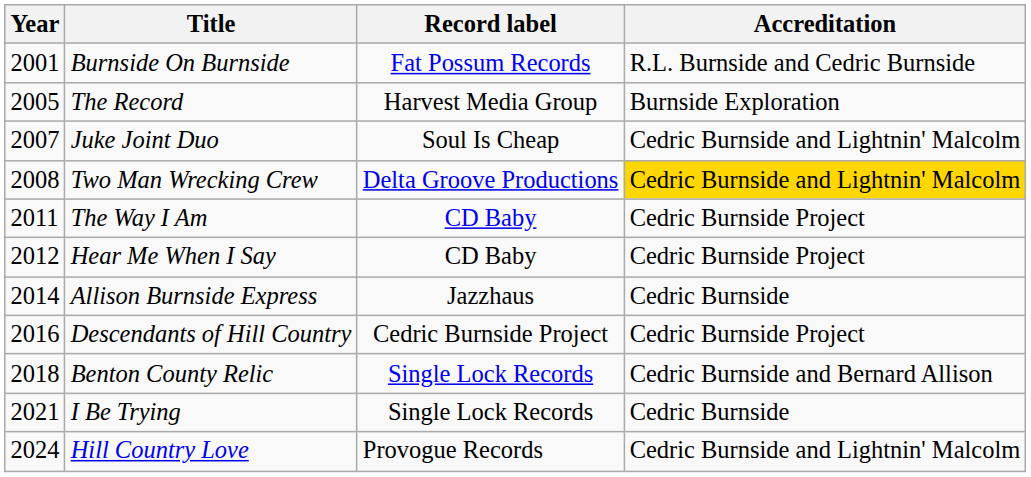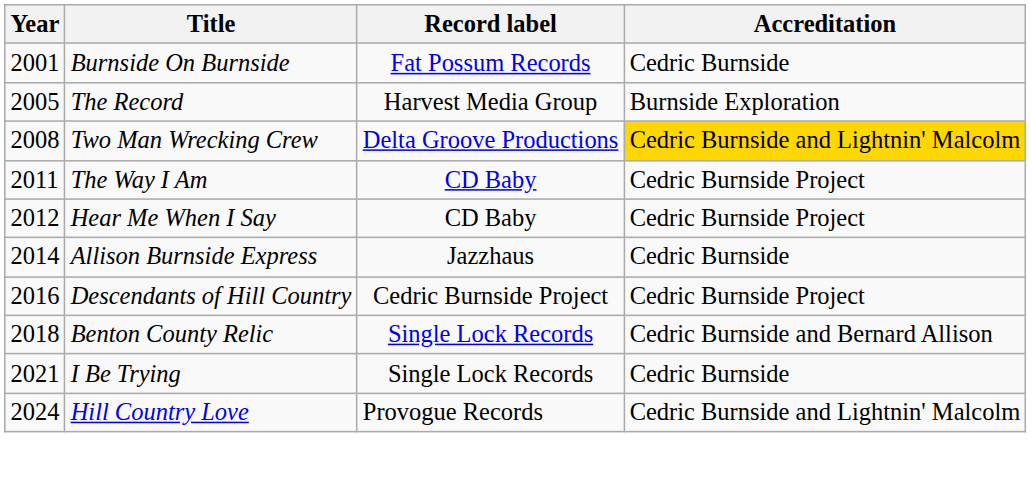(802, 62) R.L. Burnside and Cedric Burnside -> (710, 62) Cedric Burnside
- row: (145, 140)
